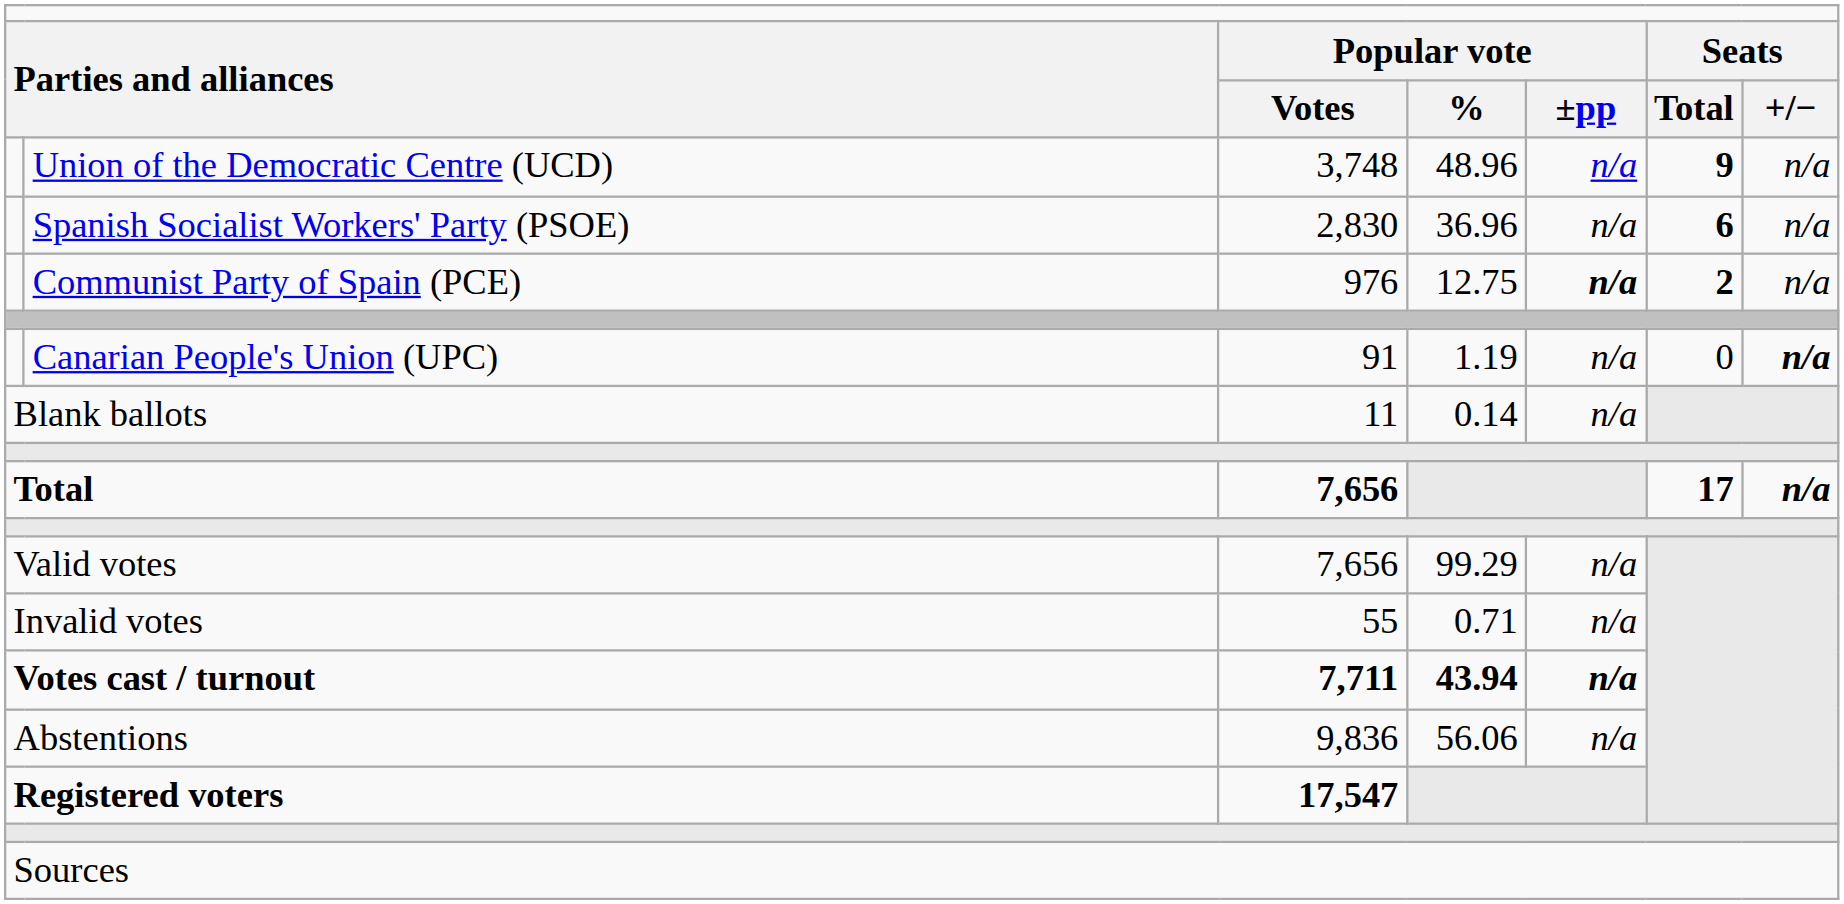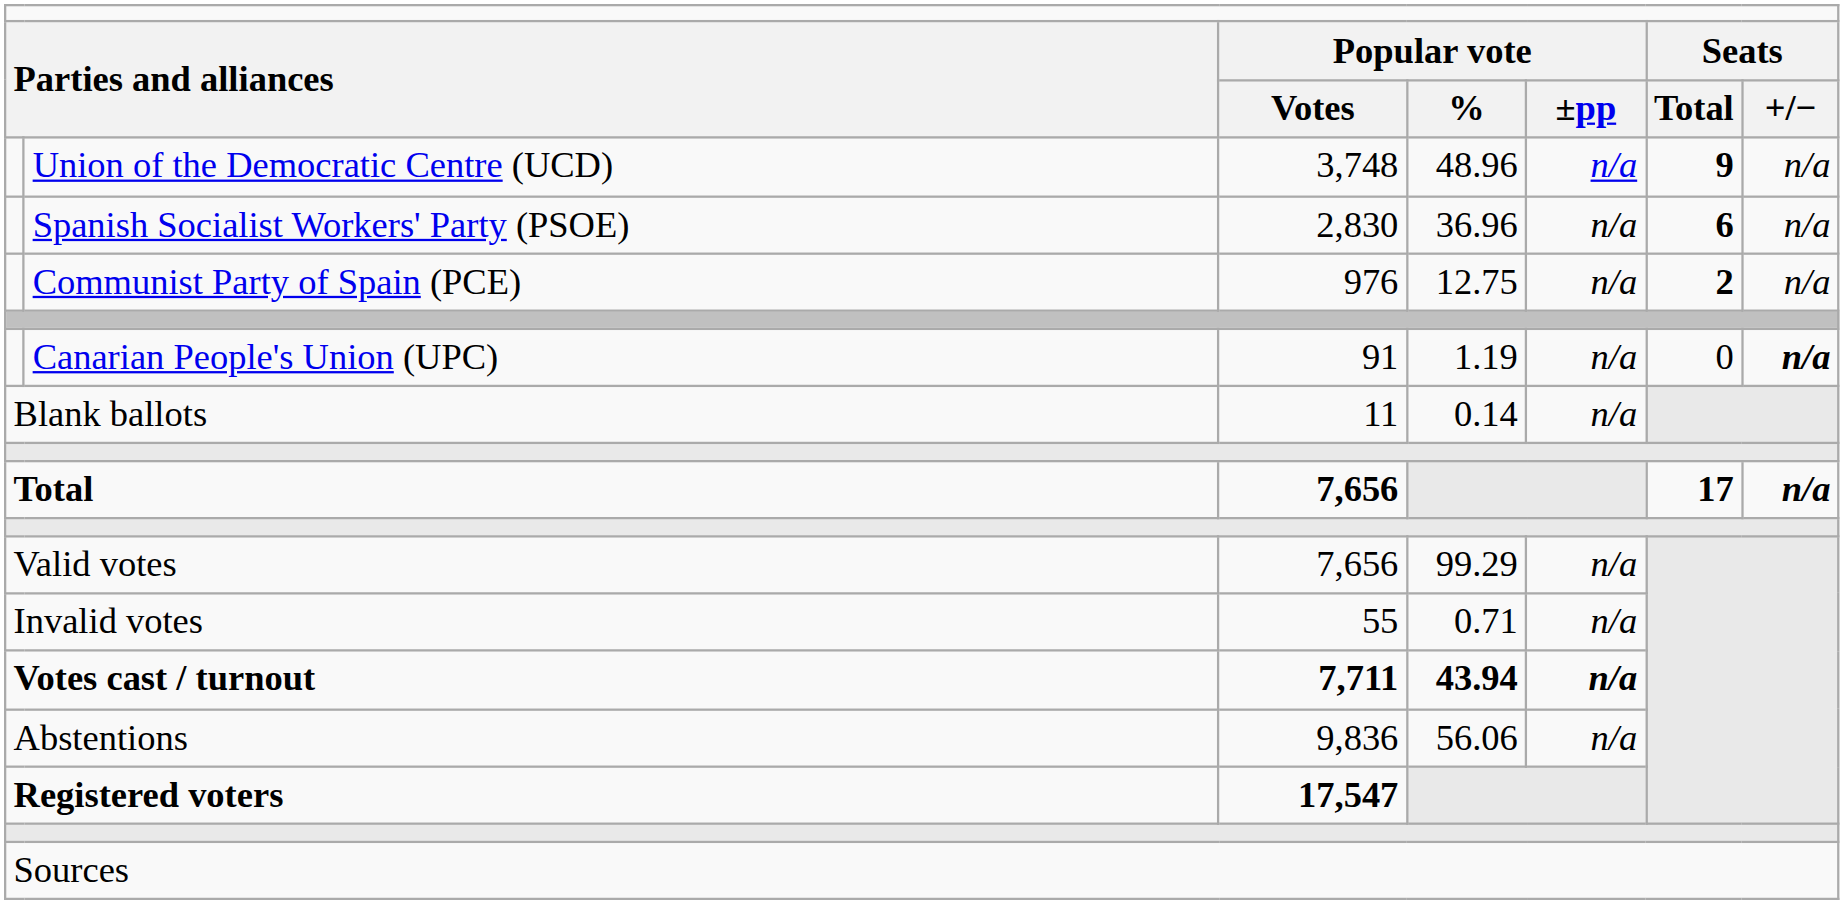(1613, 281) bold -> (1614, 281) normal
